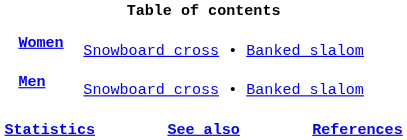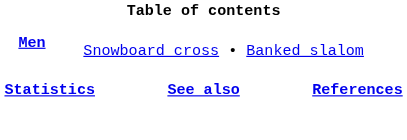- row: (41, 42)
